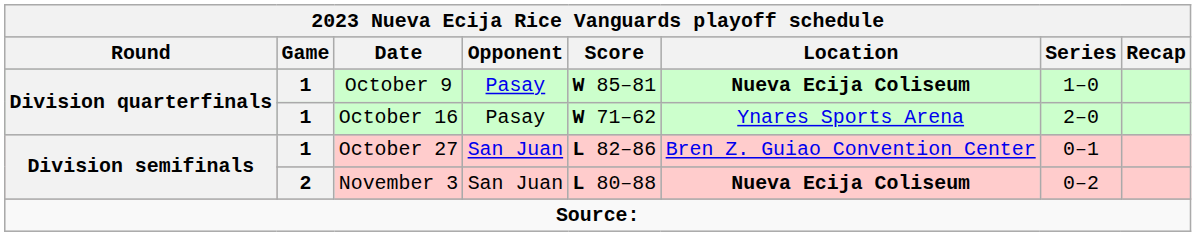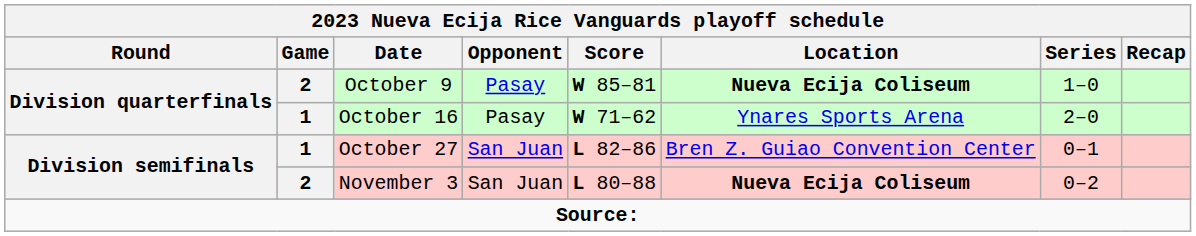(305, 86) 1 -> (305, 86) 2
